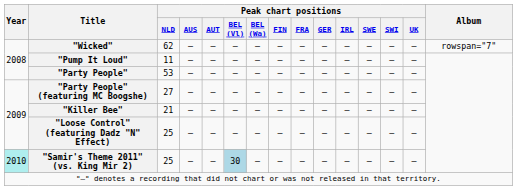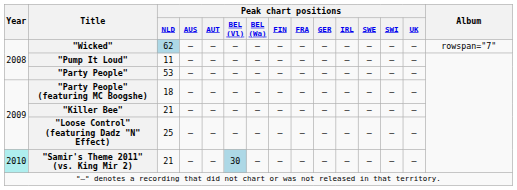(168, 46) no background -> (168, 46) lightblue background
(168, 92) 27 -> (168, 92) 18
(168, 161) 25 -> (168, 161) 21
